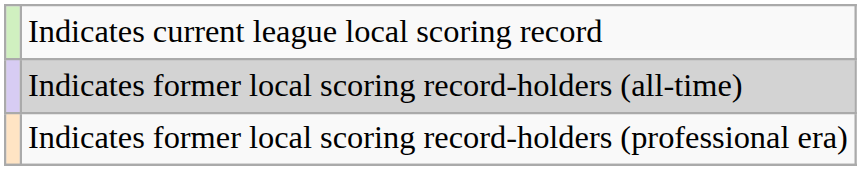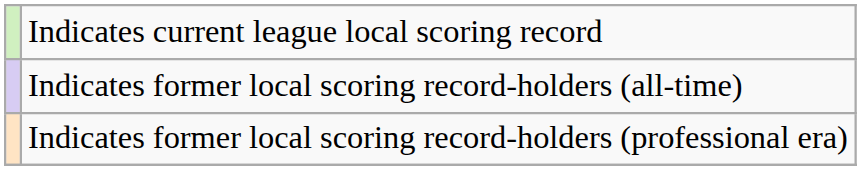(385, 85) lightgrey background -> (385, 85) no background
